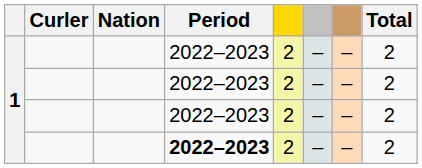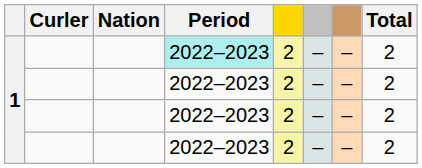(219, 52) no background -> (219, 52) paleturquoise background
(219, 147) bold -> (219, 147) normal
